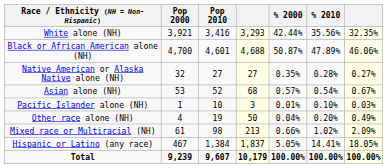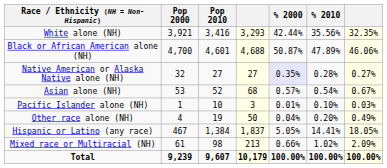(288, 74) no background -> (288, 74) lavender background
rows swapped: (83, 131) <-> (83, 144)
